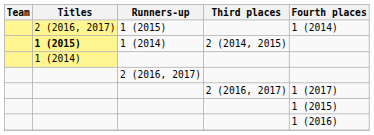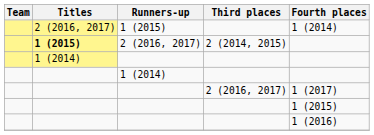(143, 44) 1 (2014) -> (161, 44) 2 (2016, 2017)
(161, 75) 2 (2016, 2017) -> (143, 75) 1 (2014)
